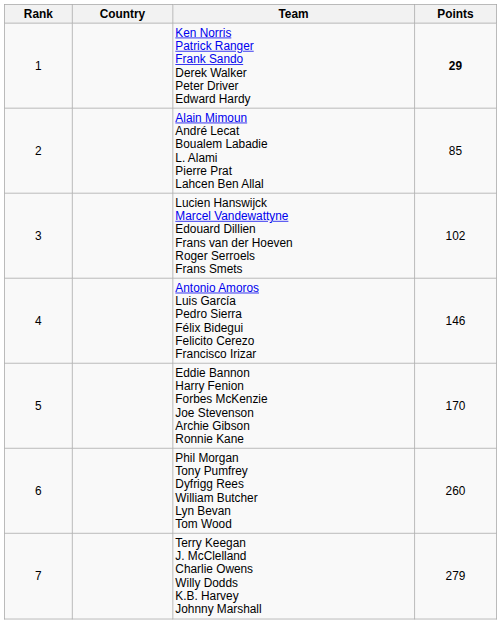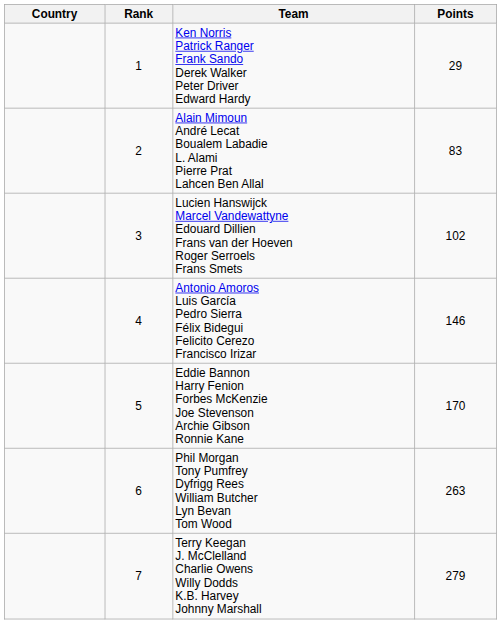columns swapped: (38, 14) <-> (122, 14)
(455, 66) bold -> (455, 66) normal
(455, 151) 85 -> (455, 151) 83
(455, 491) 260 -> (455, 491) 263
